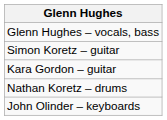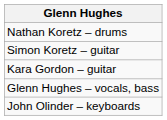(83, 32) Glenn Hughes – vocals, bass -> (67, 32) Nathan Koretz – drums
(67, 87) Nathan Koretz – drums -> (83, 87) Glenn Hughes – vocals, bass
